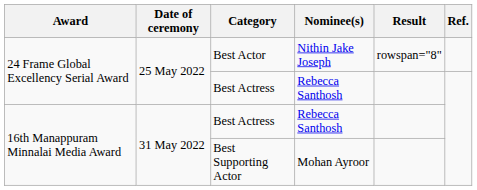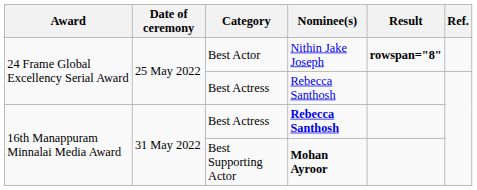(409, 54) normal -> (406, 54) bold
(320, 121) normal -> (315, 121) bold
(333, 161) normal -> (309, 161) bold
